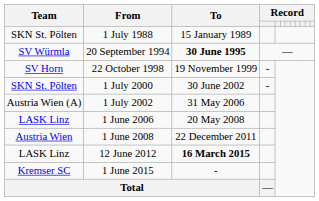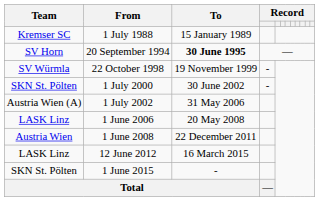(44, 34) SKN St. Pölten -> (44, 34) Kremser SC
(44, 51) SV Würmla -> (44, 51) SV Horn
(44, 68) SV Horn -> (44, 68) SV Würmla
(216, 153) bold -> (216, 153) normal
(44, 170) Kremser SC -> (44, 170) SKN St. Pölten
